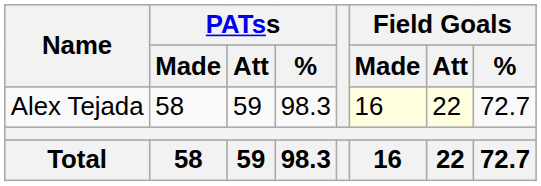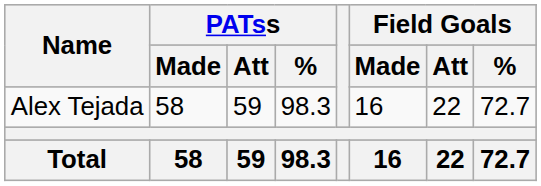(369, 106) lightyellow background -> (369, 106) no background
(447, 106) lightyellow background -> (447, 106) no background
